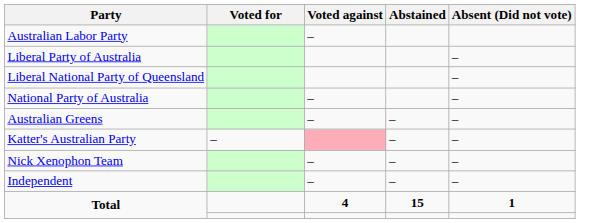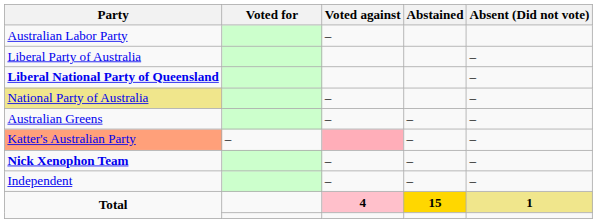(106, 77) normal -> (113, 77) bold
(78, 98) no background -> (78, 98) khaki background
(72, 139) no background -> (72, 139) lightsalmon background
(65, 160) normal -> (68, 160) bold
(345, 202) no background -> (363, 202) pink background
(417, 202) no background -> (435, 202) gold background
(512, 202) no background -> (529, 202) khaki background
